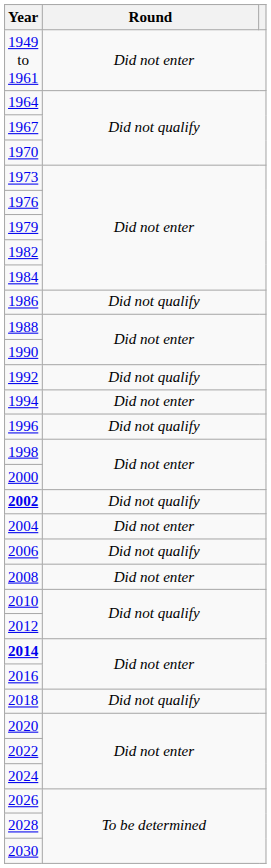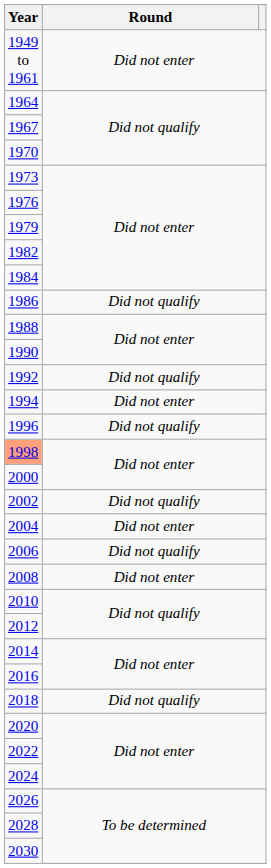(23, 452) no background -> (23, 452) lightsalmon background
(23, 501) bold -> (23, 501) normal
(23, 651) bold -> (23, 651) normal
